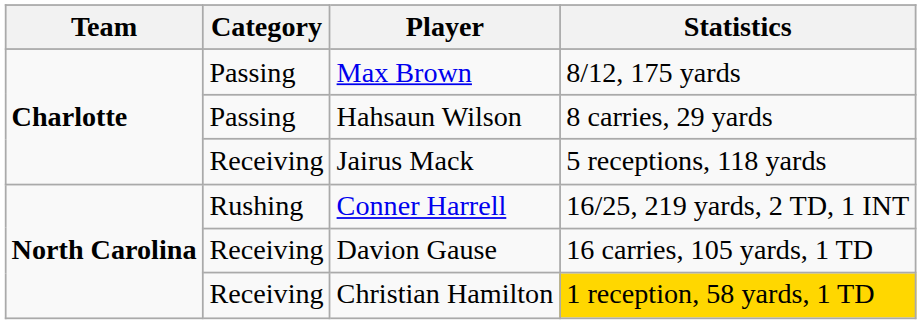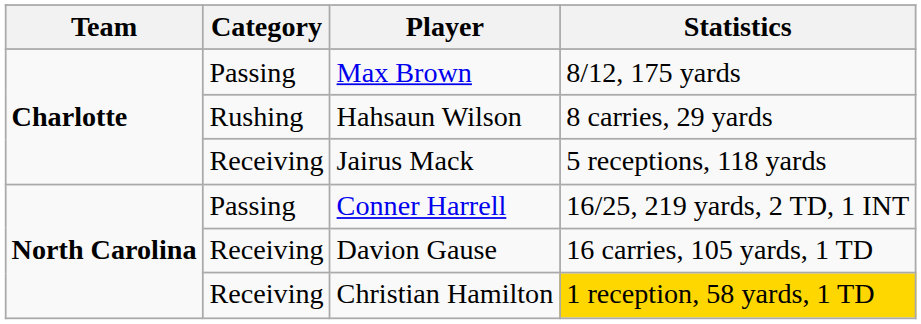(252, 116) Passing -> (256, 116) Rushing
(256, 205) Rushing -> (252, 205) Passing
